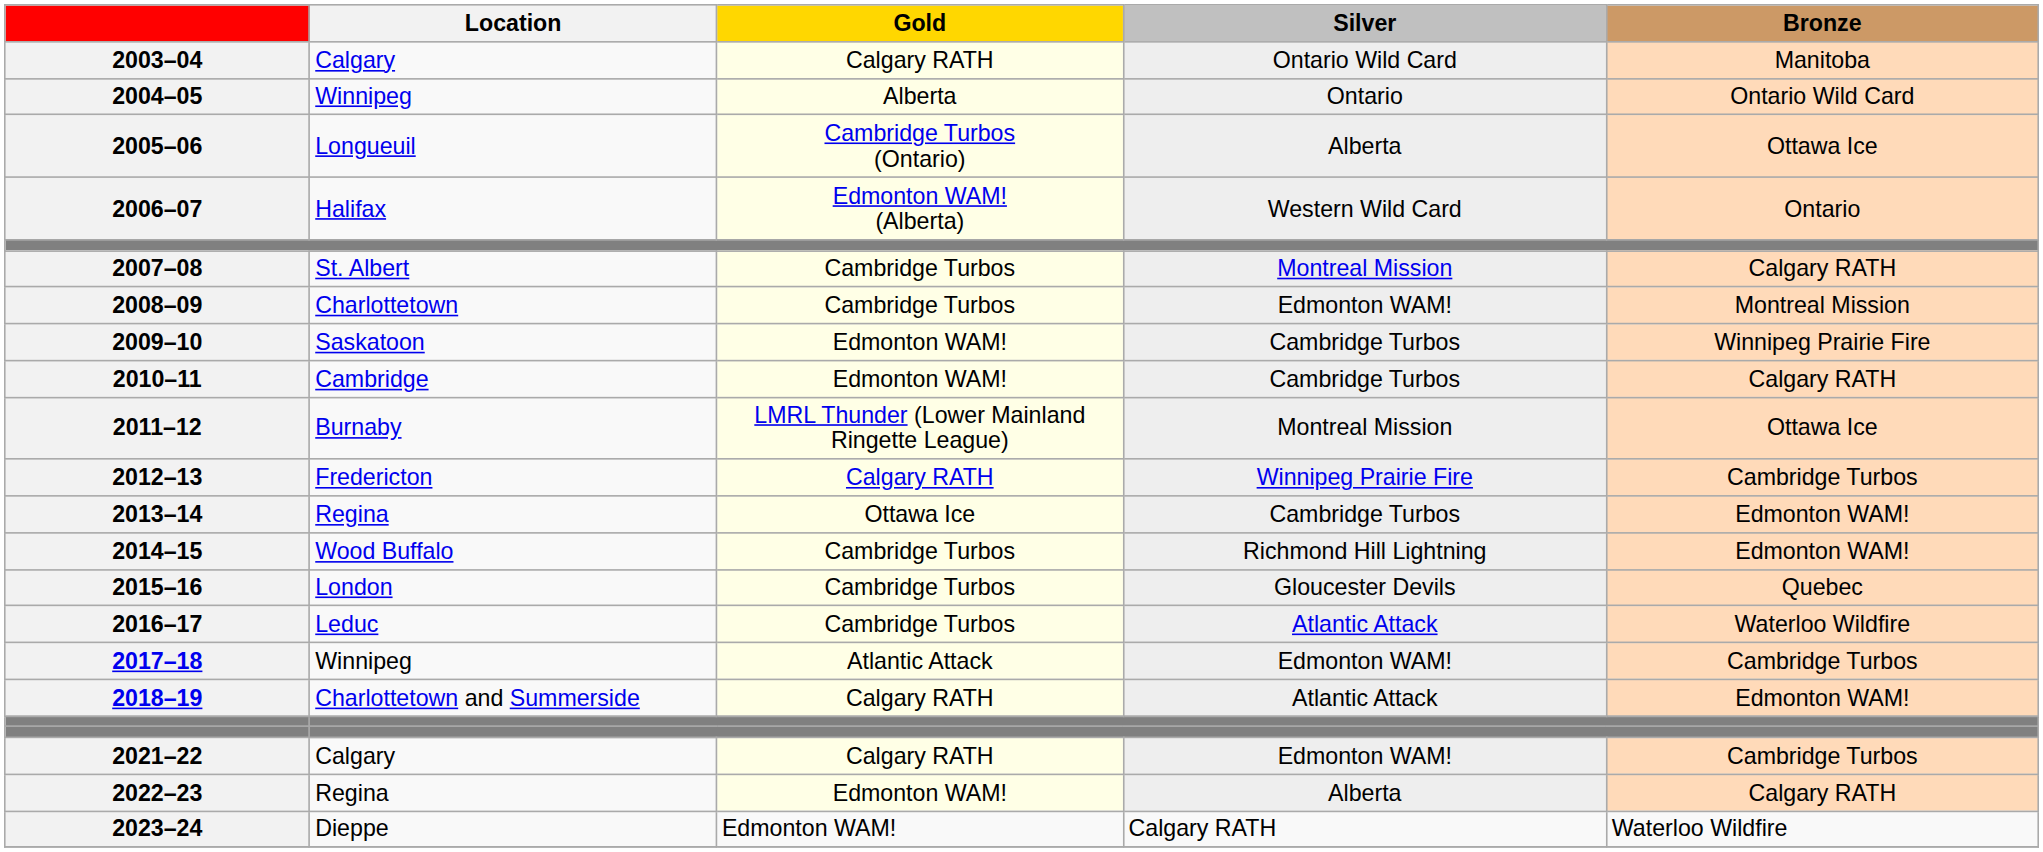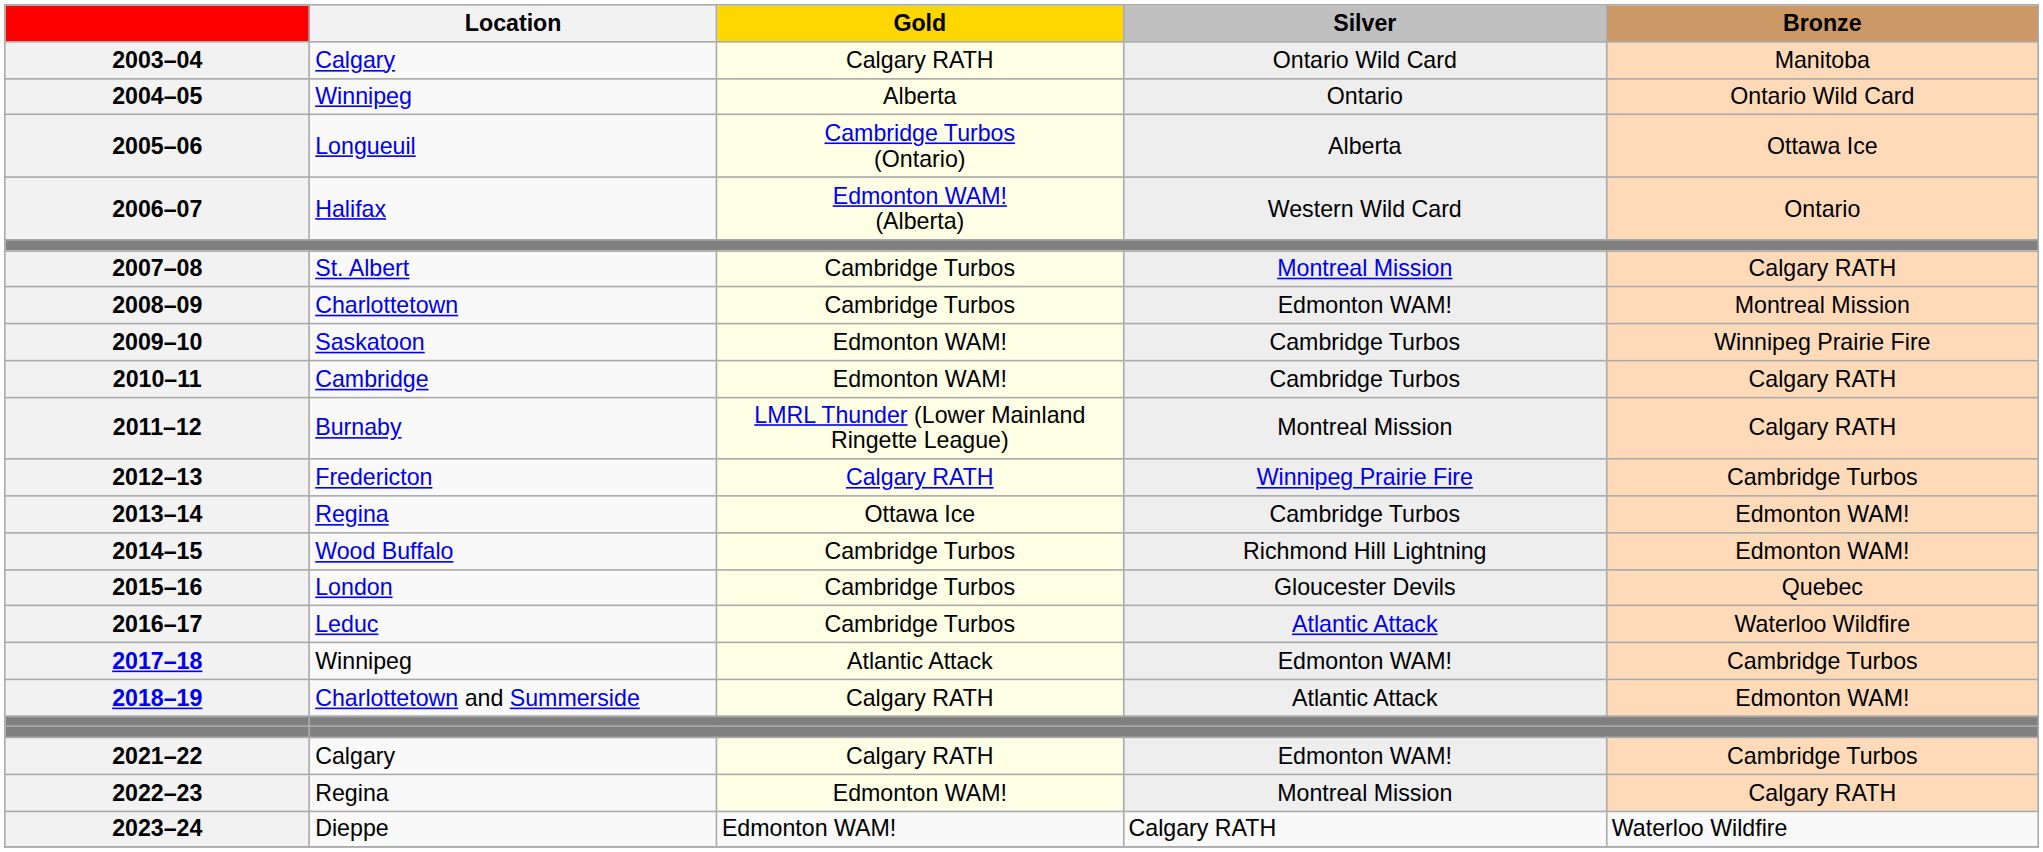(1822, 428) Ottawa Ice -> (1822, 428) Calgary RATH
(1365, 793) Alberta -> (1365, 793) Montreal Mission
